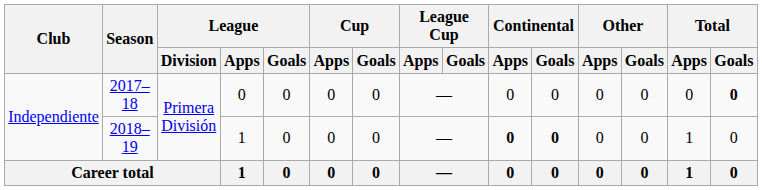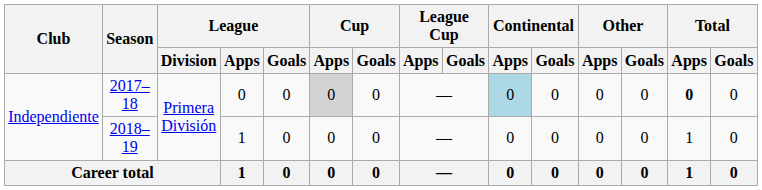(331, 94) no background -> (331, 94) lightgrey background
(510, 94) no background -> (510, 94) lightblue background
(689, 94) normal -> (689, 94) bold
(734, 94) bold -> (734, 94) normal
(510, 138) bold -> (510, 138) normal
(555, 138) bold -> (555, 138) normal
